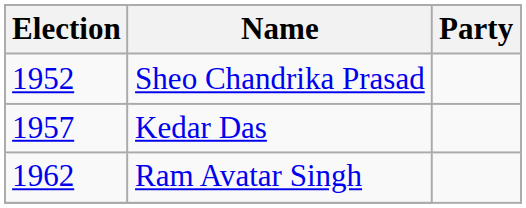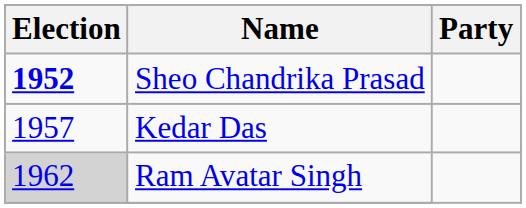(43, 78) normal -> (43, 78) bold
(43, 176) no background -> (43, 176) lightgrey background
